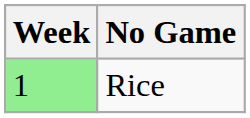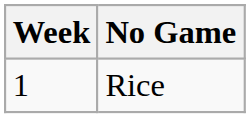(21, 85) lightgreen background -> (21, 85) no background
